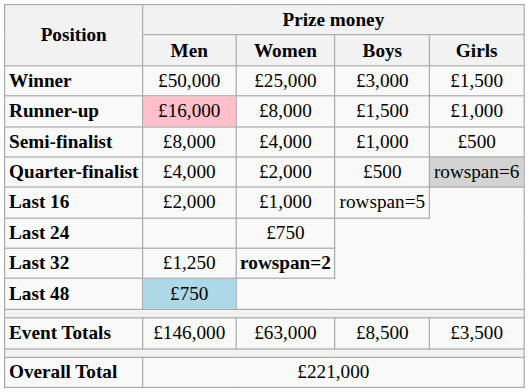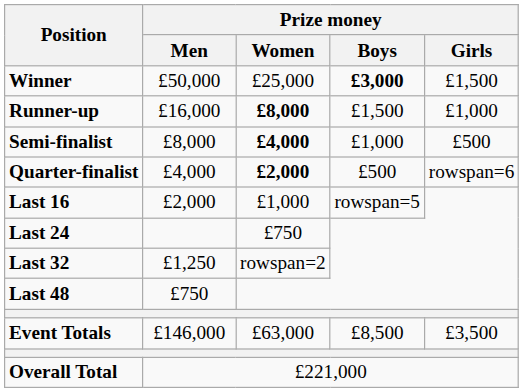(382, 80) normal -> (377, 80) bold
(189, 111) pink background -> (189, 111) no background
(285, 111) normal -> (283, 111) bold
(285, 141) normal -> (283, 141) bold
(285, 171) normal -> (283, 171) bold
(477, 171) lightgrey background -> (472, 171) no background
(285, 263) bold -> (283, 263) normal
(189, 293) lightblue background -> (189, 293) no background
